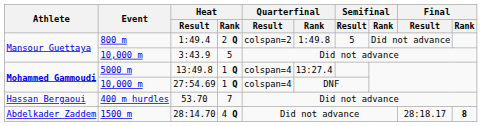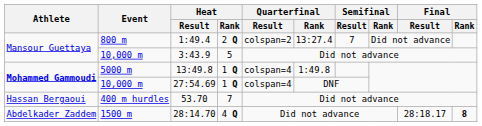(314, 40) 1:49.8 -> (314, 40) 13:27.4
(352, 40) 5 -> (352, 40) 7
(314, 69) 13:27.4 -> (314, 69) 1:49.8
